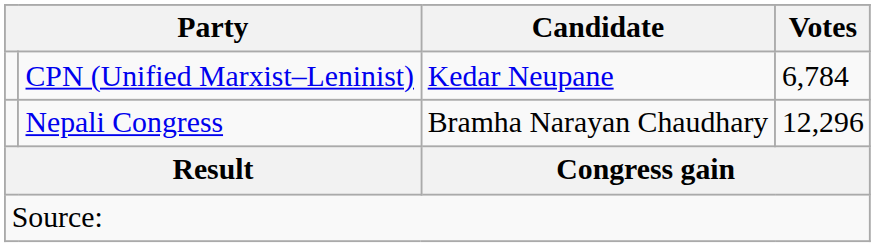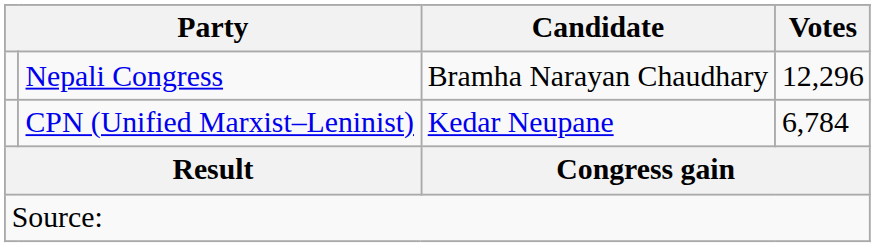rows swapped: (124, 122) <-> (220, 75)
